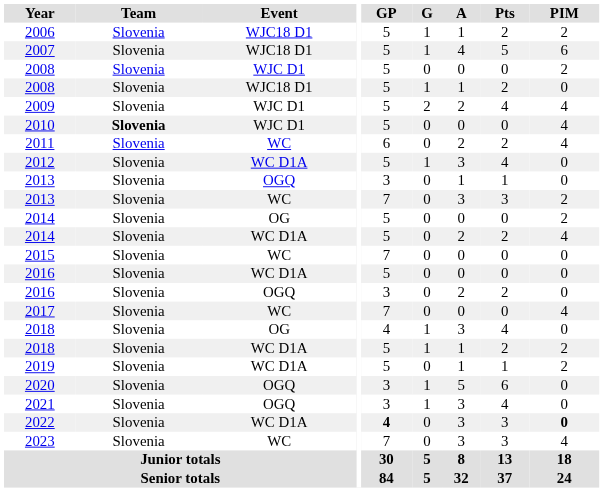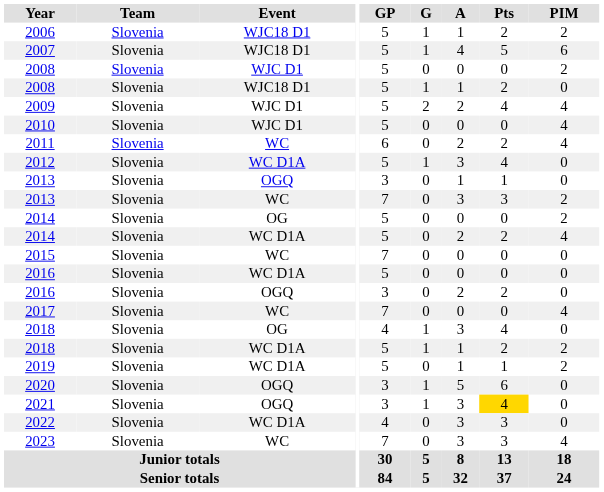(139, 124) bold -> (138, 124) normal
(505, 403) no background -> (504, 403) gold background
(386, 422) bold -> (385, 422) normal
(564, 422) bold -> (564, 422) normal
